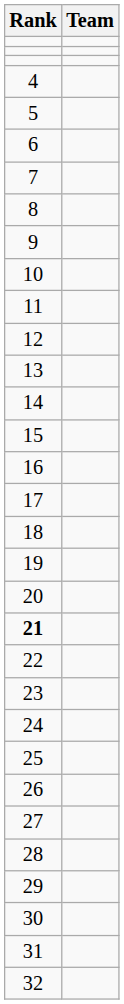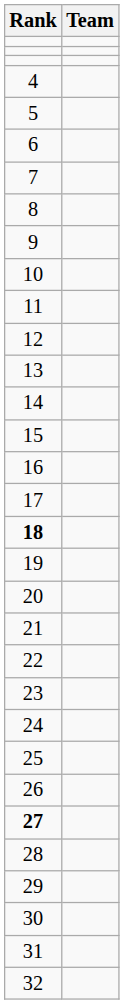(33, 532) normal -> (33, 532) bold
(33, 628) bold -> (33, 628) normal
(33, 822) normal -> (33, 822) bold
